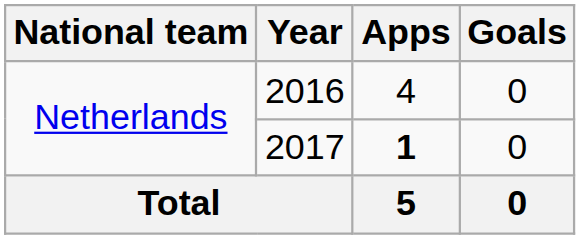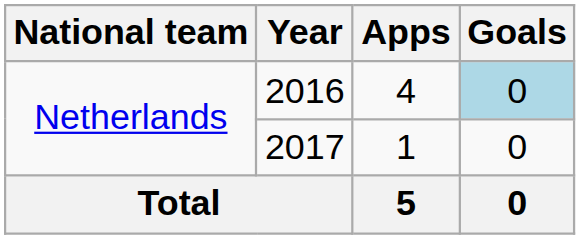(517, 89) no background -> (517, 89) lightblue background
(406, 146) bold -> (406, 146) normal
